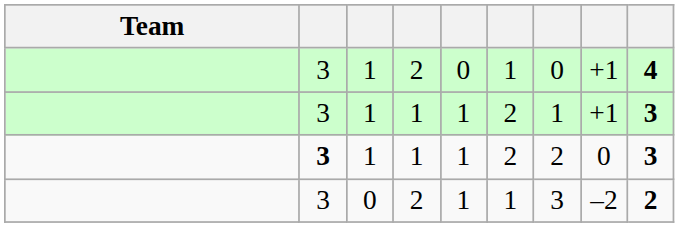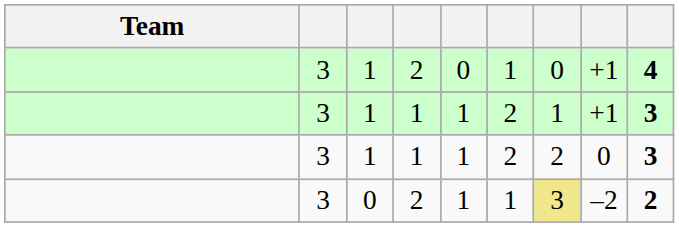(323, 156) bold -> (323, 156) normal
(557, 199) no background -> (557, 199) khaki background
